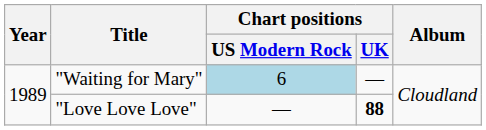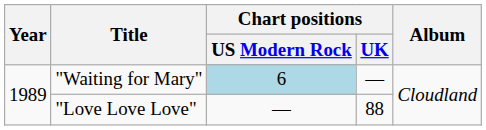(375, 109) bold -> (375, 109) normal
